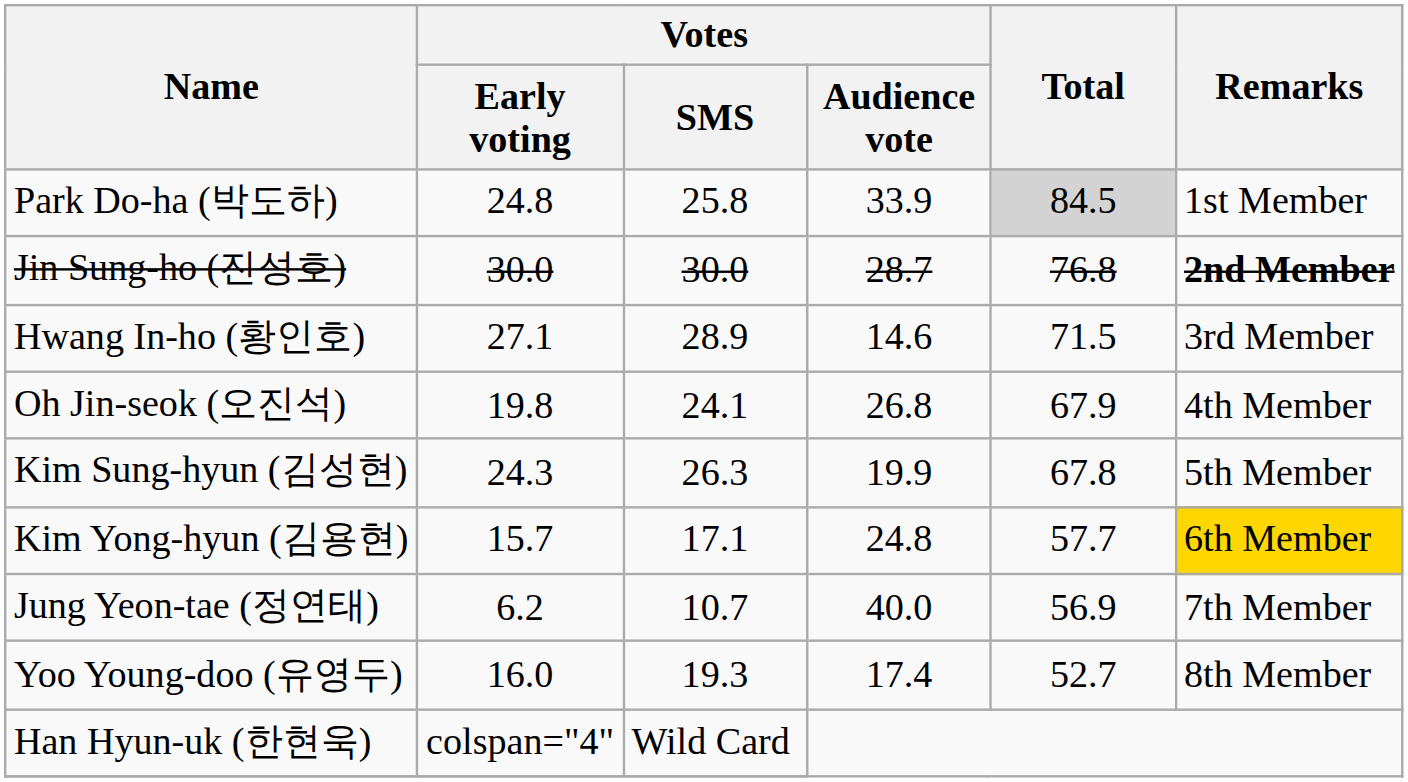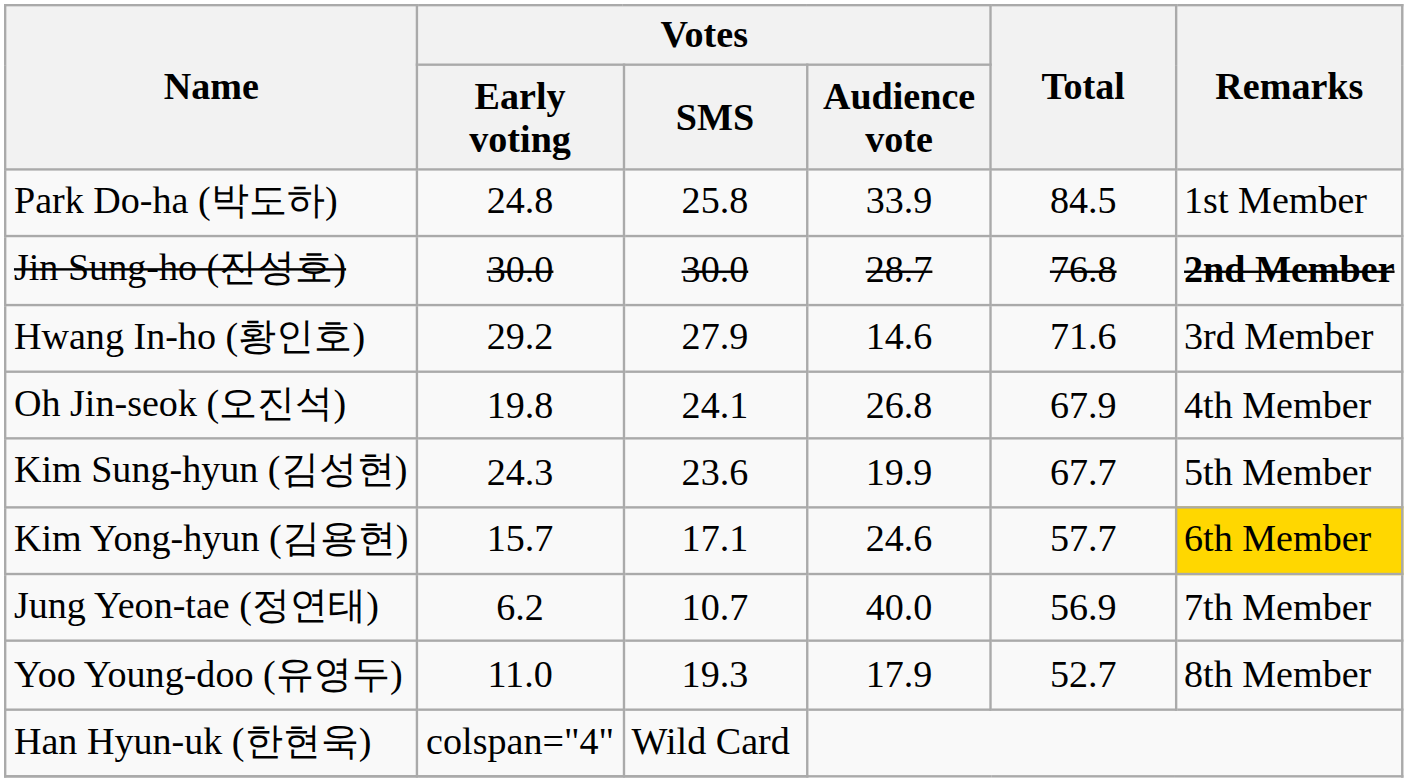(1083, 201) lightgrey background -> (1083, 201) no background
(520, 336) 27.1 -> (520, 336) 29.2
(715, 336) 28.9 -> (715, 336) 27.9
(1083, 336) 71.5 -> (1083, 336) 71.6
(715, 472) 26.3 -> (715, 472) 23.6
(1083, 472) 67.8 -> (1083, 472) 67.7
(899, 539) 24.8 -> (899, 539) 24.6
(520, 674) 16.0 -> (520, 674) 11.0
(899, 674) 17.4 -> (899, 674) 17.9
